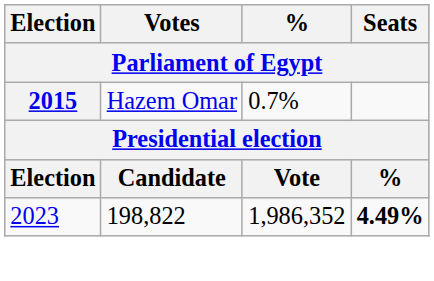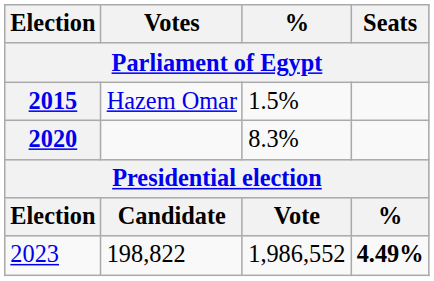(274, 100) 0.7% -> (274, 100) 1.5%
+ row: (53, 139)
(297, 216) 1,986,352 -> (297, 255) 1,986,552
